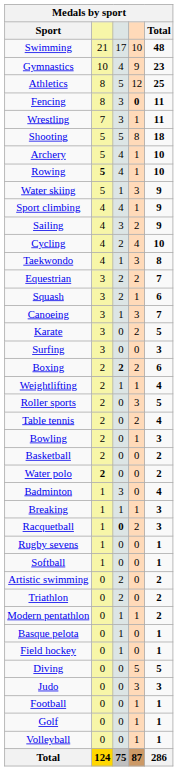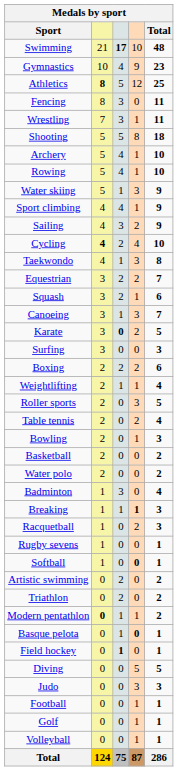(121, 48) normal -> (121, 48) bold
(102, 84) normal -> (102, 84) bold
(137, 101) bold -> (137, 101) normal
(102, 172) bold -> (102, 172) normal
(102, 243) normal -> (102, 243) bold
(121, 332) normal -> (121, 332) bold
(121, 367) bold -> (121, 367) normal
(102, 473) bold -> (102, 473) normal
(137, 509) normal -> (137, 509) bold
(121, 527) bold -> (121, 527) normal
(137, 562) normal -> (137, 562) bold
(102, 615) normal -> (102, 615) bold
(137, 633) normal -> (137, 633) bold
(121, 651) normal -> (121, 651) bold
